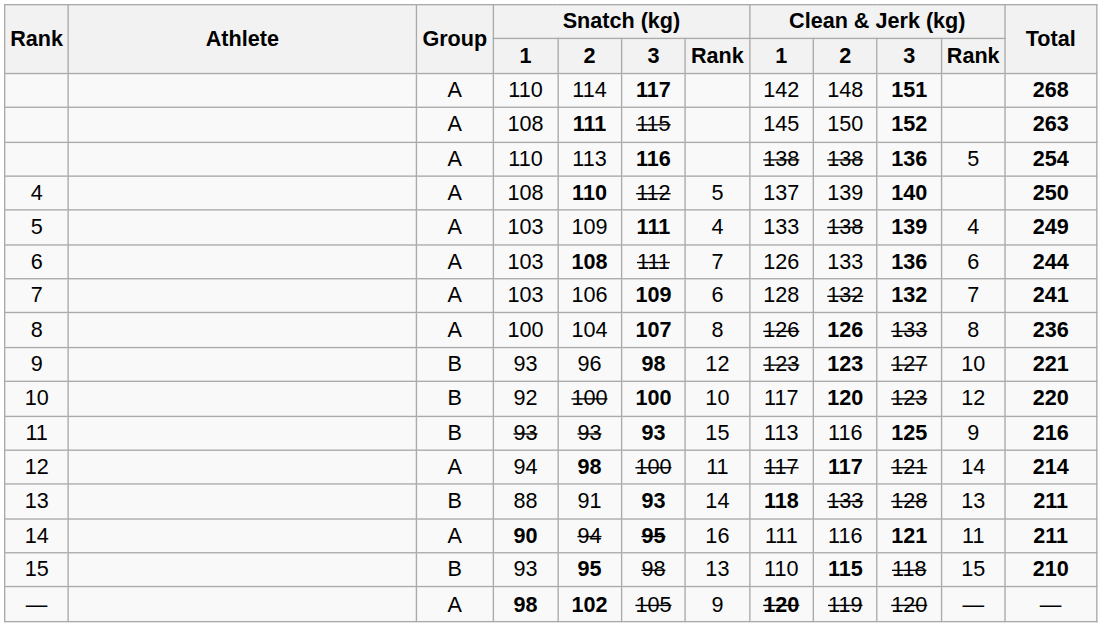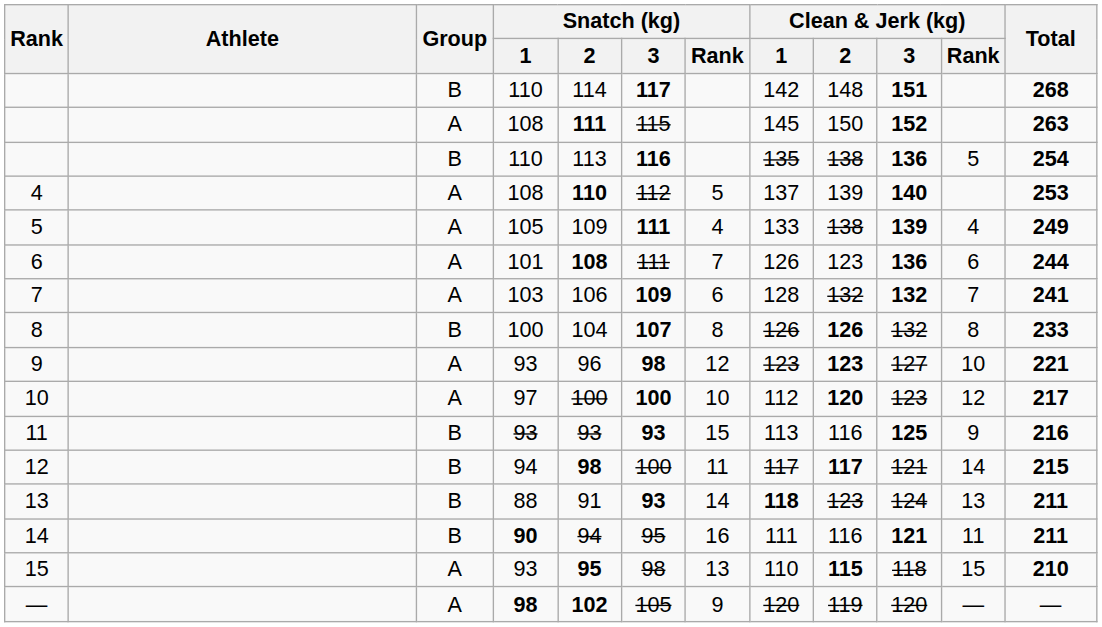(455, 90) A -> (455, 90) B
(455, 158) A -> (455, 158) B
(781, 158) 138 -> (781, 158) 135
(1051, 192) 250 -> (1051, 192) 253
(526, 227) 103 -> (526, 227) 105
(526, 261) 103 -> (526, 261) 101
(845, 261) 133 -> (845, 261) 123
(455, 329) A -> (455, 329) B
(909, 329) 133 -> (909, 329) 132
(1051, 329) 236 -> (1051, 329) 233
(455, 364) B -> (455, 364) A
(455, 398) B -> (455, 398) A
(526, 398) 92 -> (526, 398) 97
(781, 398) 117 -> (781, 398) 112
(1051, 398) 220 -> (1051, 398) 217
(455, 466) A -> (455, 466) B
(1051, 466) 214 -> (1051, 466) 215
(845, 501) 133 -> (845, 501) 123
(909, 501) 128 -> (909, 501) 124
(455, 535) A -> (455, 535) B
(653, 535) bold -> (653, 535) normal
(455, 569) B -> (455, 569) A
(781, 603) bold -> (781, 603) normal
